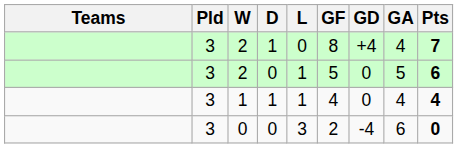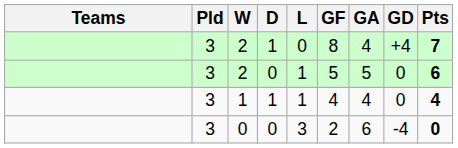columns swapped: (401, 18) <-> (366, 18)
